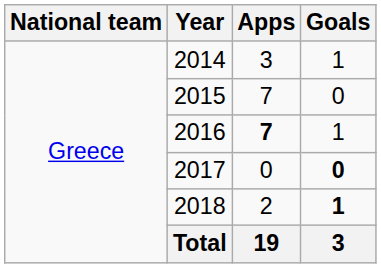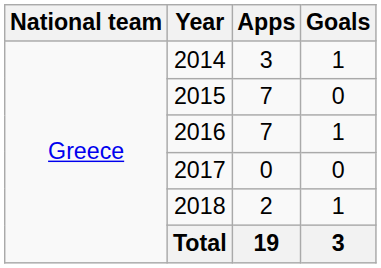(266, 133) bold -> (266, 133) normal
(338, 170) bold -> (338, 170) normal
(338, 206) bold -> (338, 206) normal
